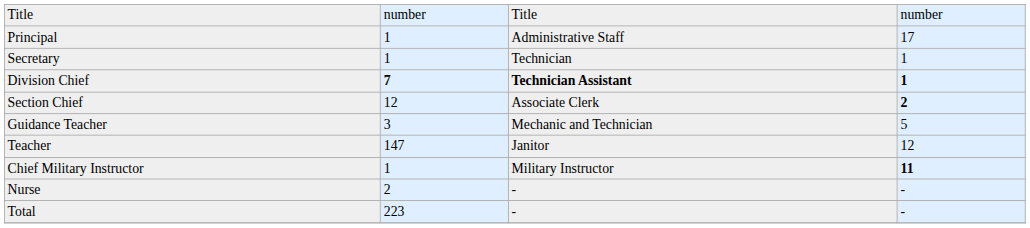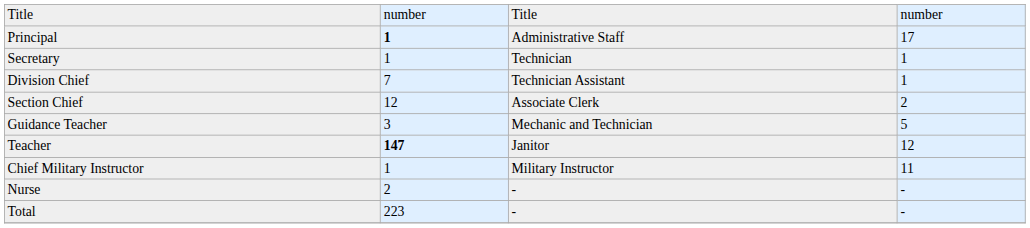(387, 37) normal -> (387, 37) bold
(387, 80) bold -> (387, 80) normal
(572, 80) bold -> (568, 80) normal
(904, 80) bold -> (904, 80) normal
(904, 102) bold -> (904, 102) normal
(394, 146) normal -> (394, 146) bold
(907, 168) bold -> (907, 168) normal
